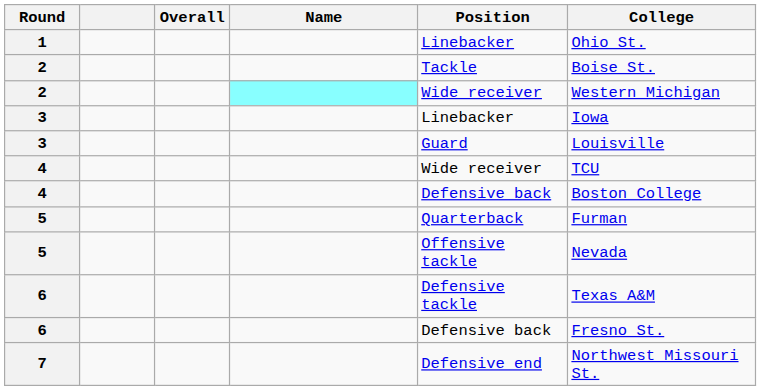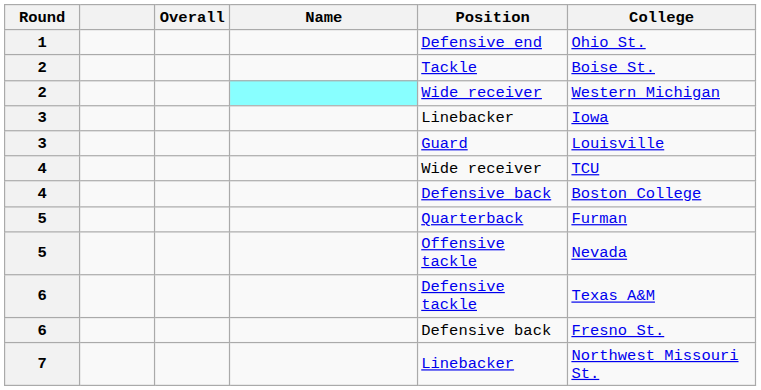(468, 42) Linebacker -> (482, 42) Defensive end
(482, 364) Defensive end -> (468, 364) Linebacker
